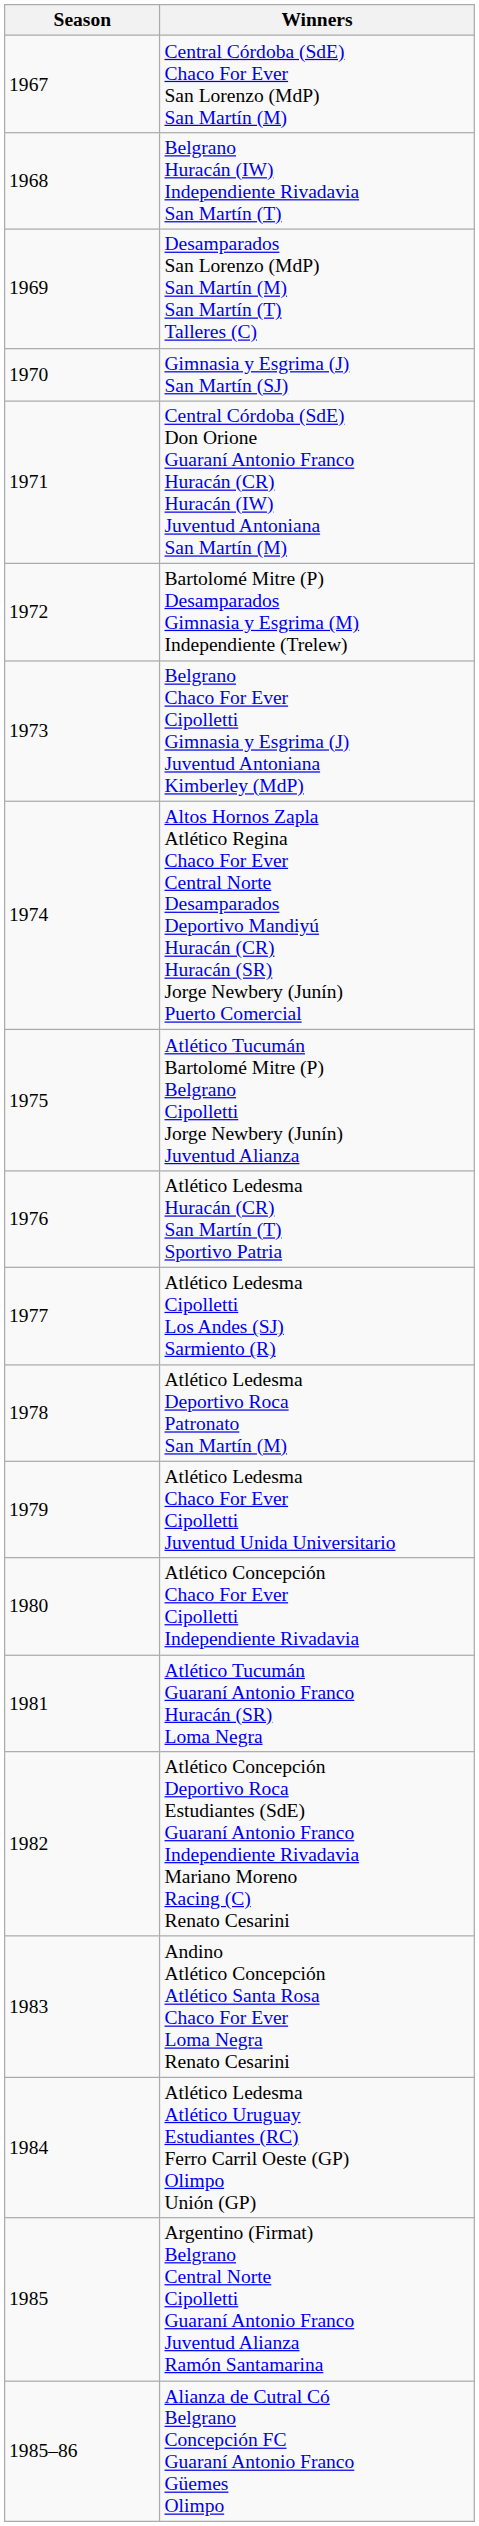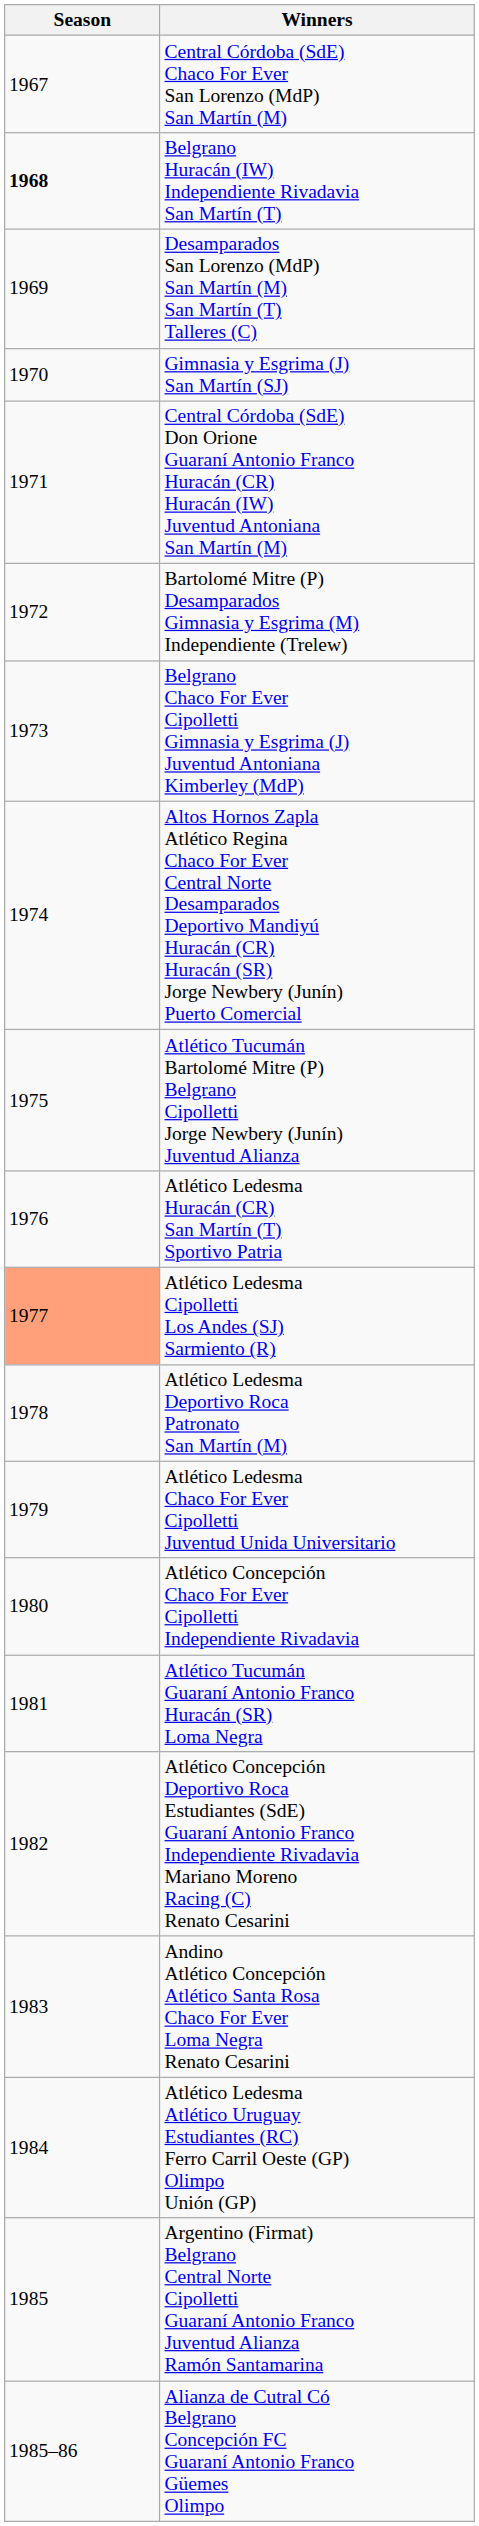(29, 180) normal -> (29, 180) bold
(29, 1315) no background -> (29, 1315) lightsalmon background
